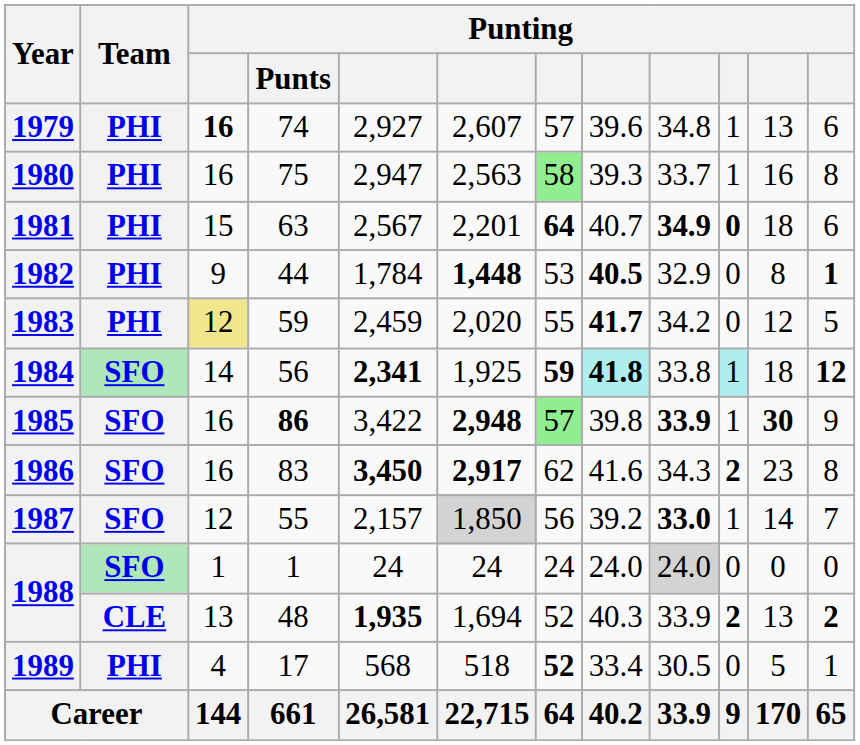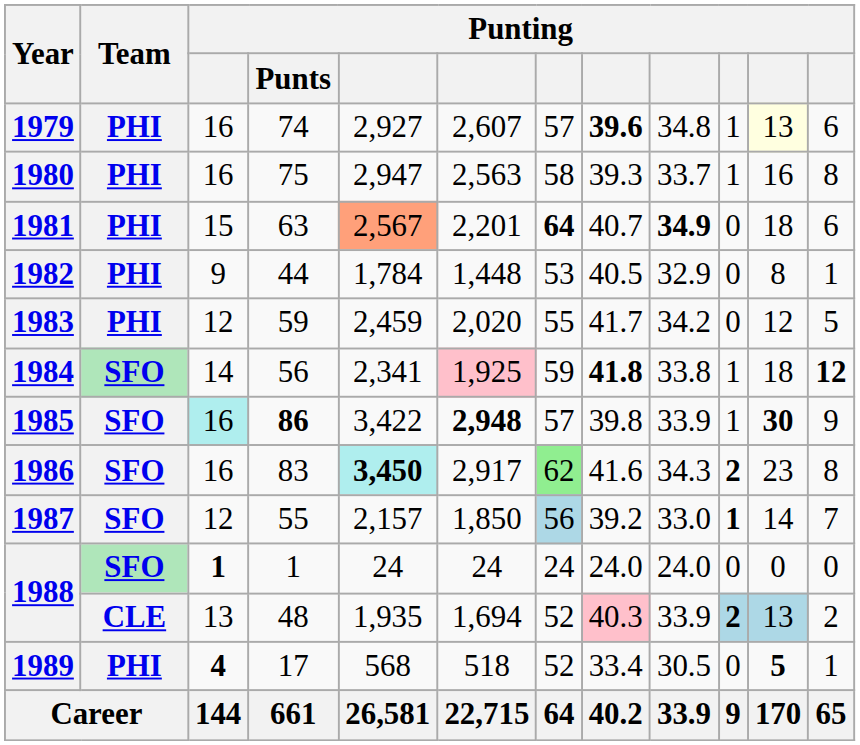(218, 126) bold -> (218, 126) normal
(616, 126) normal -> (616, 126) bold
(778, 126) no background -> (778, 126) lightyellow background
(559, 175) lightgreen background -> (559, 175) no background
(388, 224) no background -> (388, 224) lightsalmon background
(733, 224) bold -> (733, 224) normal
(487, 273) bold -> (487, 273) normal
(616, 273) bold -> (616, 273) normal
(831, 273) bold -> (831, 273) normal
(218, 322) khaki background -> (218, 322) no background
(616, 322) bold -> (616, 322) normal
(388, 371) bold -> (388, 371) normal
(487, 371) no background -> (487, 371) pink background
(559, 371) bold -> (559, 371) normal
(616, 371) paleturquoise background -> (616, 371) no background
(733, 371) paleturquoise background -> (733, 371) no background
(218, 420) no background -> (218, 420) paleturquoise background
(559, 420) lightgreen background -> (559, 420) no background
(684, 420) bold -> (684, 420) normal
(388, 469) no background -> (388, 469) paleturquoise background
(487, 469) bold -> (487, 469) normal
(559, 469) no background -> (559, 469) lightgreen background
(487, 518) lightgrey background -> (487, 518) no background
(559, 518) no background -> (559, 518) lightblue background
(684, 518) bold -> (684, 518) normal
(733, 518) normal -> (733, 518) bold
(218, 567) normal -> (218, 567) bold
(684, 567) lightgrey background -> (684, 567) no background
(388, 616) bold -> (388, 616) normal
(616, 616) no background -> (616, 616) pink background
(733, 616) no background -> (733, 616) lightblue background
(778, 616) no background -> (778, 616) lightblue background
(831, 616) bold -> (831, 616) normal
(218, 665) normal -> (218, 665) bold
(559, 665) bold -> (559, 665) normal
(778, 665) normal -> (778, 665) bold
